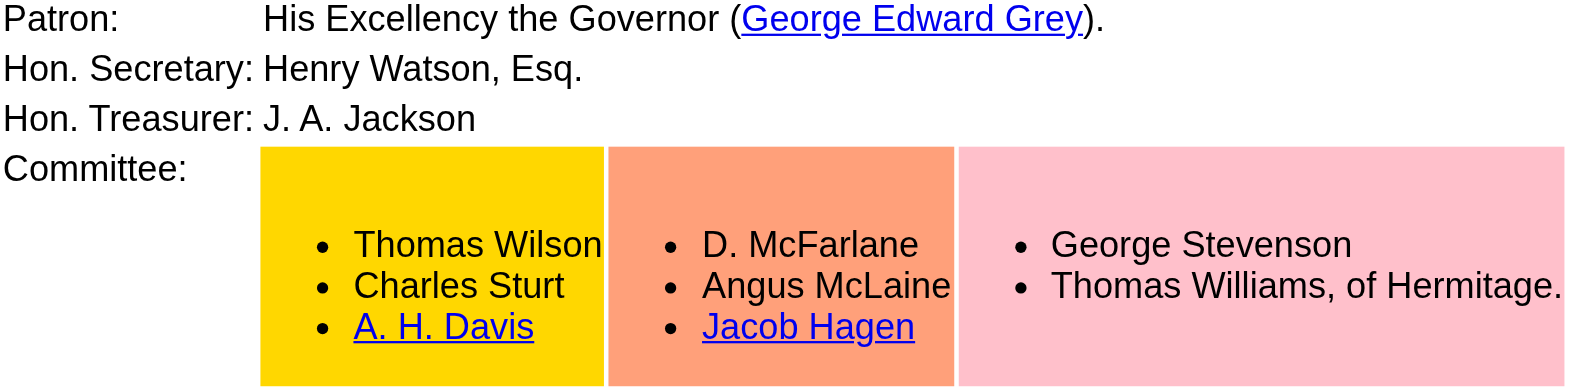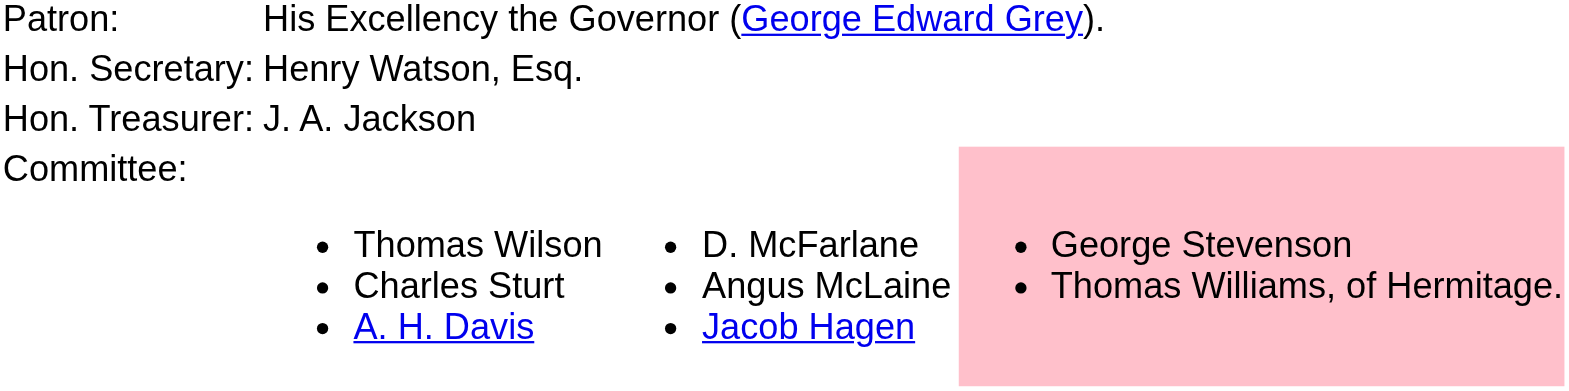(433, 287) gold background -> (433, 287) no background
(781, 287) lightsalmon background -> (781, 287) no background
